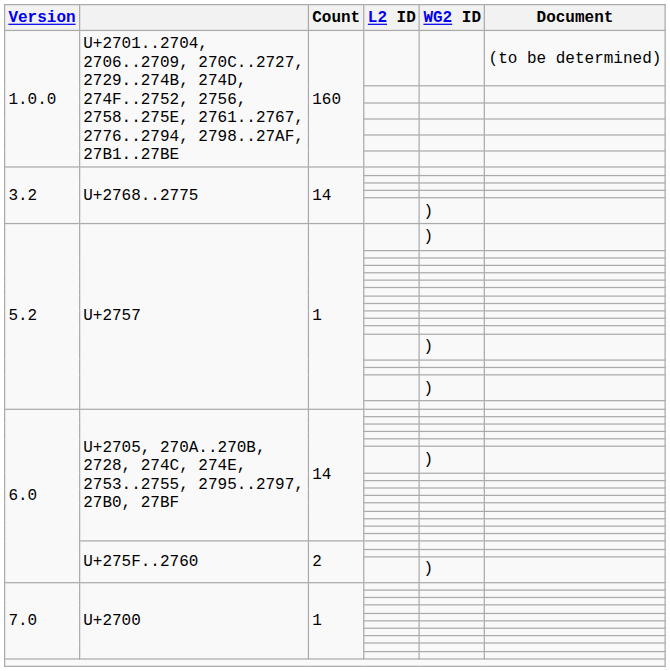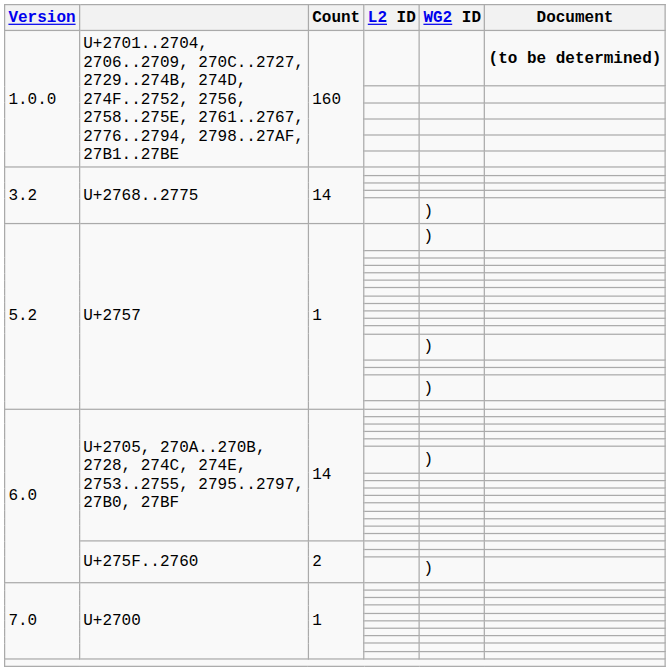(575, 58) normal -> (575, 58) bold
